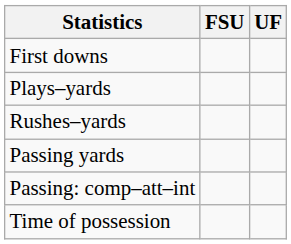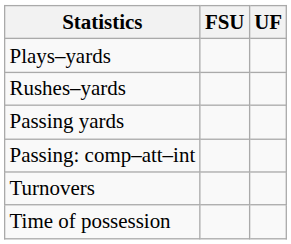- row: (59, 55)
+ row: (52, 188)
